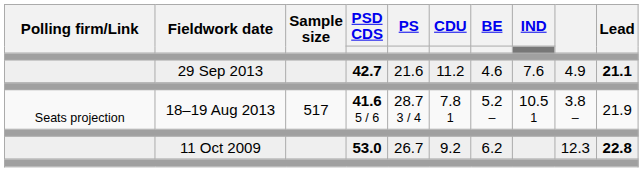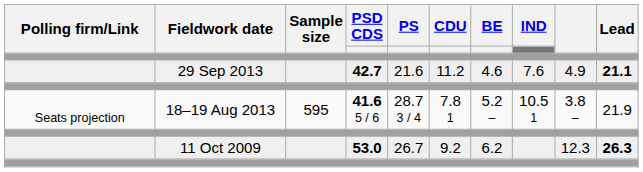(316, 109) 517 -> (316, 109) 595
(617, 148) 22.8 -> (617, 148) 26.3
